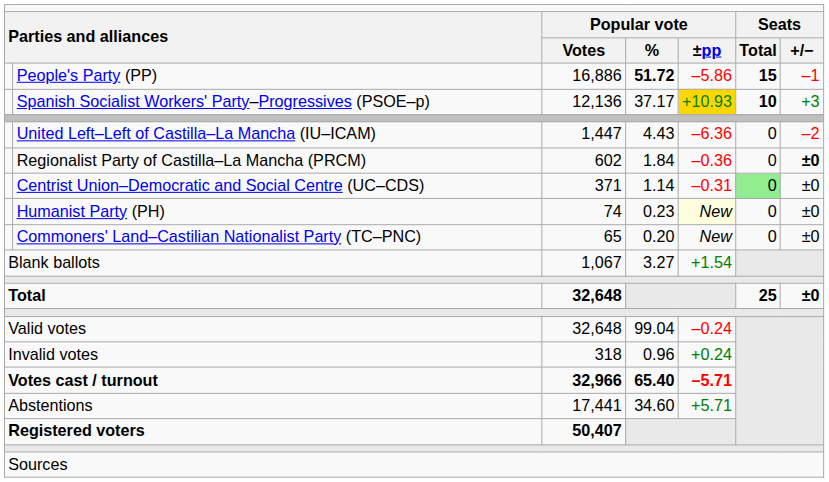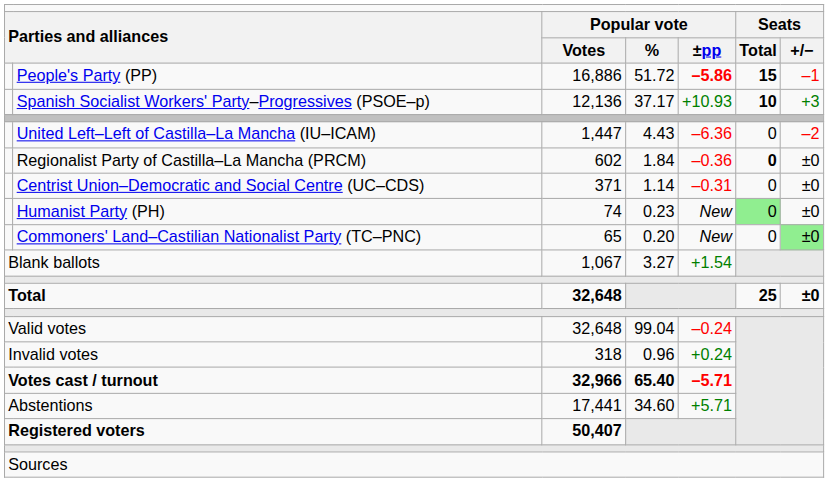(654, 76) bold -> (654, 76) normal
(712, 76) normal -> (712, 76) bold
(707, 101) gold background -> (707, 101) no background
(772, 160) normal -> (772, 160) bold
(811, 160) bold -> (811, 160) normal
(772, 185) lightgreen background -> (772, 185) no background
(716, 211) lightyellow background -> (716, 211) no background
(772, 211) no background -> (772, 211) lightgreen background
(811, 237) no background -> (811, 237) lightgreen background
